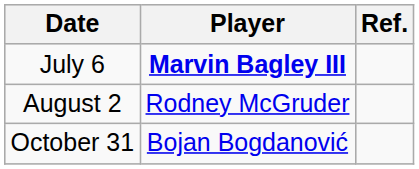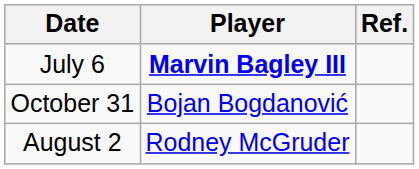rows swapped: (72, 103) <-> (72, 143)
